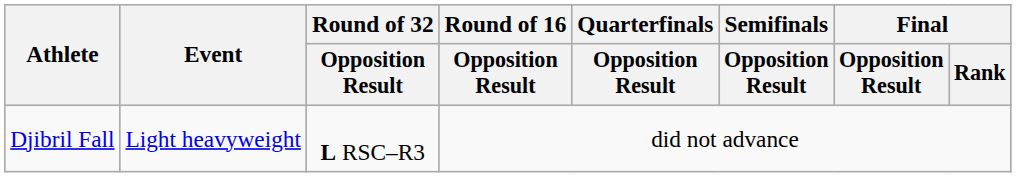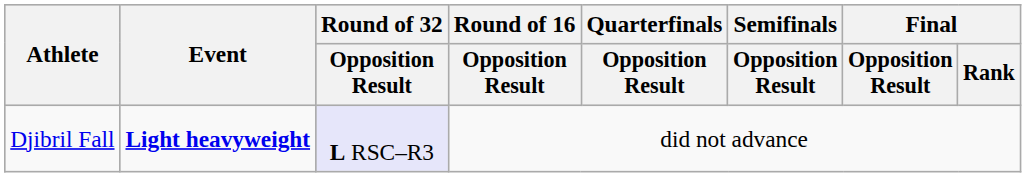(213, 138) normal -> (218, 138) bold
(373, 152) no background -> (382, 152) lavender background
